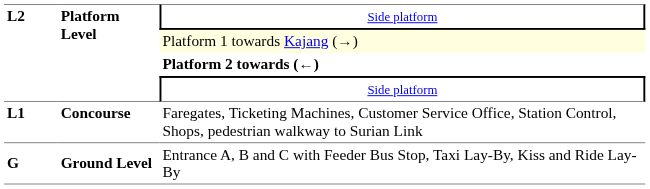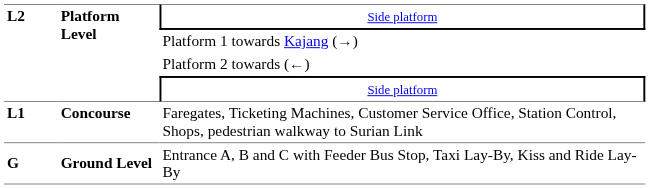(260, 41) lightyellow background -> (260, 41) no background
(241, 64) bold -> (236, 64) normal
